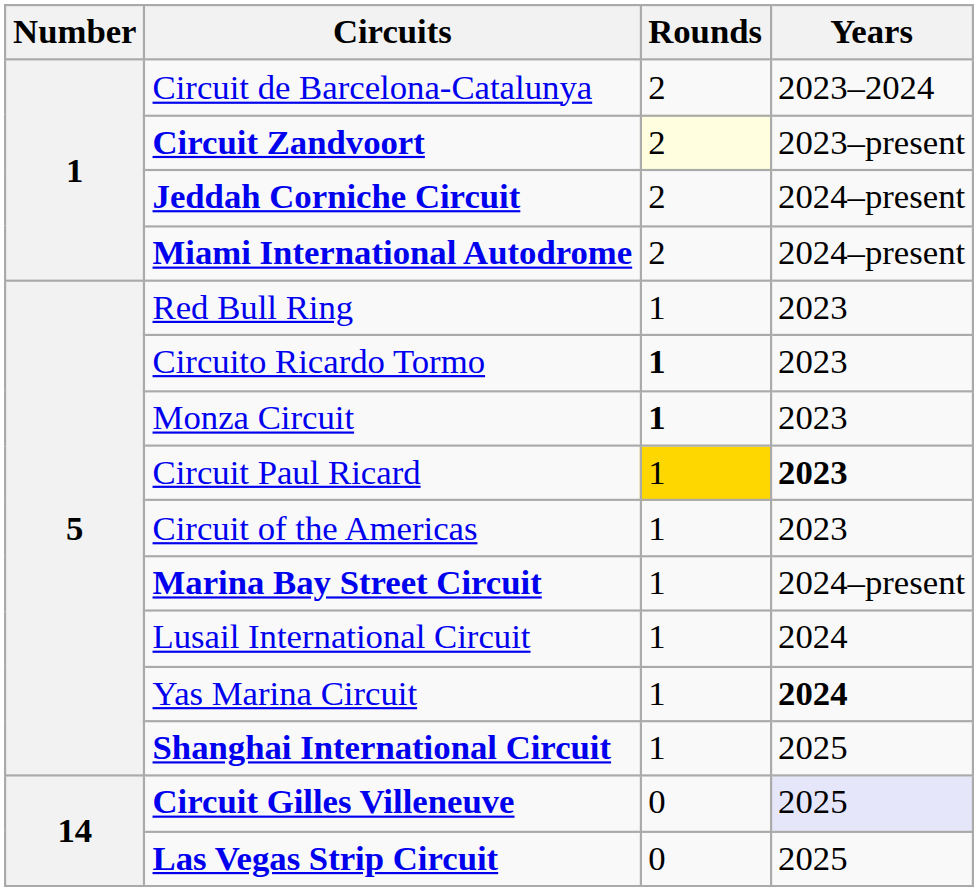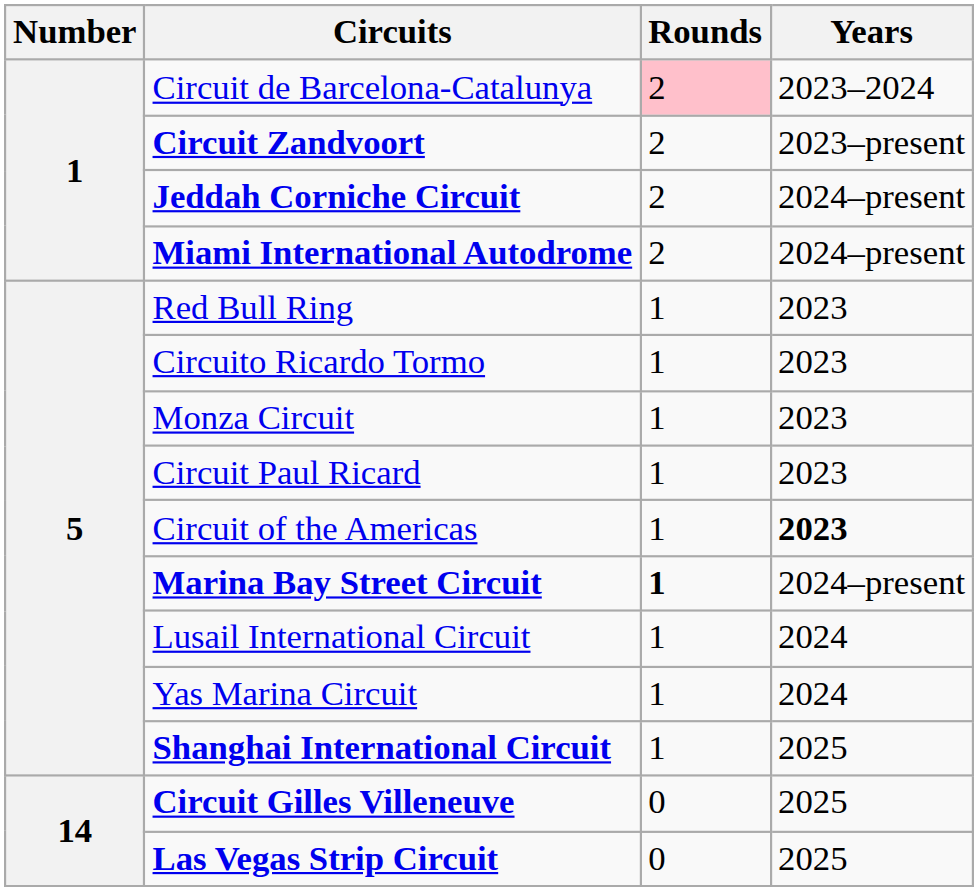(657, 87) no background -> (657, 87) pink background
(657, 142) lightyellow background -> (657, 142) no background
(657, 362) bold -> (657, 362) normal
(657, 417) bold -> (657, 417) normal
(657, 472) gold background -> (657, 472) no background
(813, 472) bold -> (813, 472) normal
(813, 527) normal -> (813, 527) bold
(657, 582) normal -> (657, 582) bold
(813, 692) bold -> (813, 692) normal
(813, 802) lavender background -> (813, 802) no background
